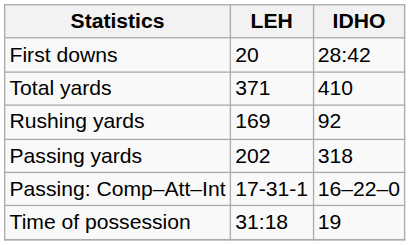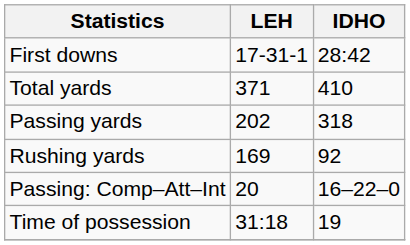(247, 54) 20 -> (272, 54) 17-31-1
rows swapped: (77, 121) <-> (76, 155)
(272, 188) 17-31-1 -> (247, 188) 20
